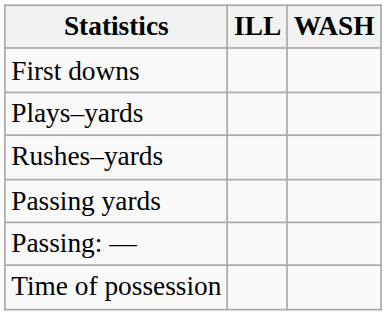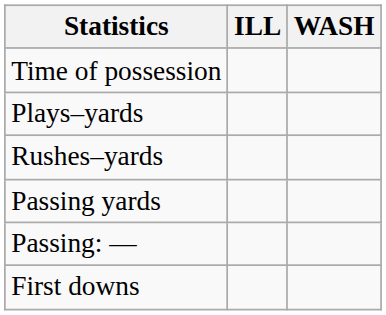rows swapped: (75, 69) <-> (116, 286)
